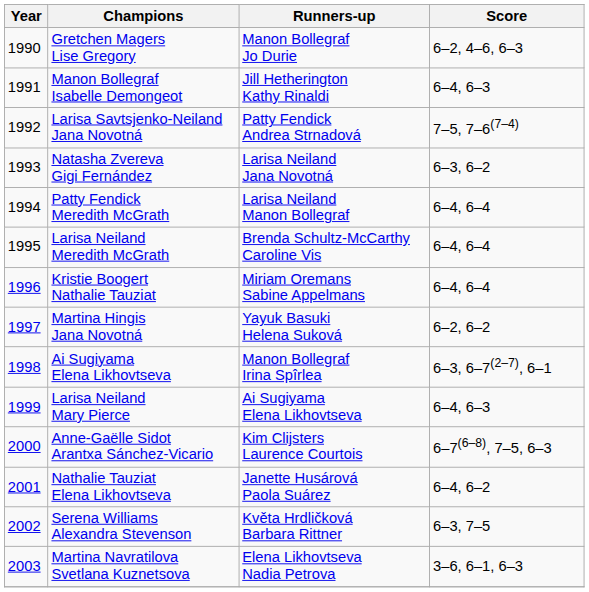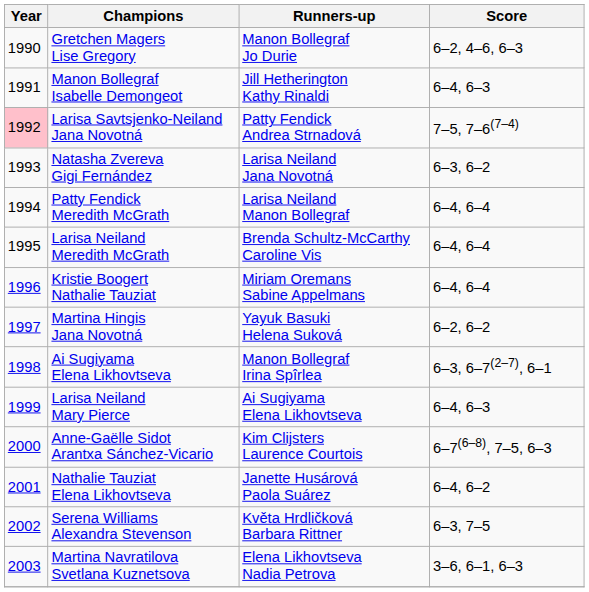(24, 127) no background -> (24, 127) pink background
